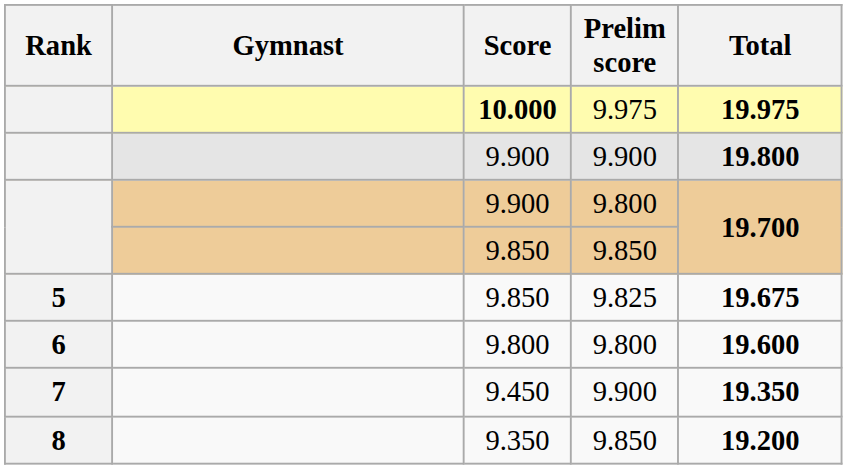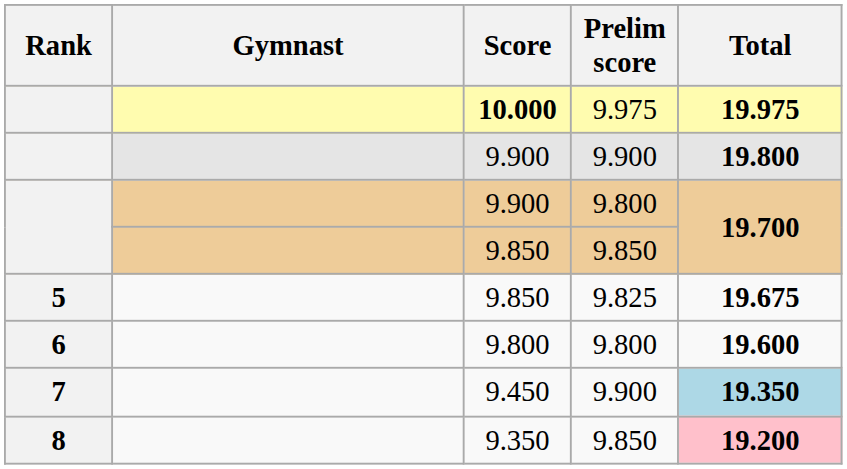(760, 391) no background -> (760, 391) lightblue background
(760, 439) no background -> (760, 439) pink background
